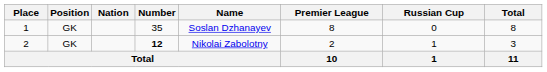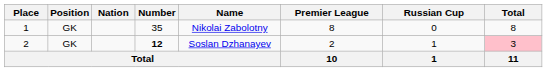(230, 28) Soslan Dzhanayev -> (230, 28) Nikolai Zabolotny
(230, 44) Nikolai Zabolotny -> (230, 44) Soslan Dzhanayev
(513, 44) no background -> (513, 44) pink background
